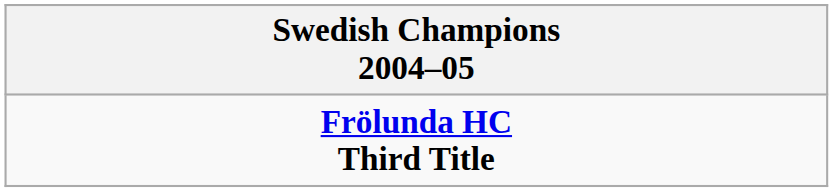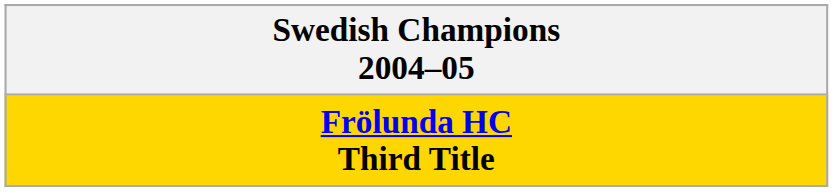(416, 139) no background -> (416, 139) gold background
